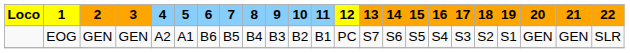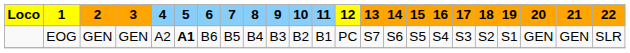(186, 36) normal -> (186, 36) bold
